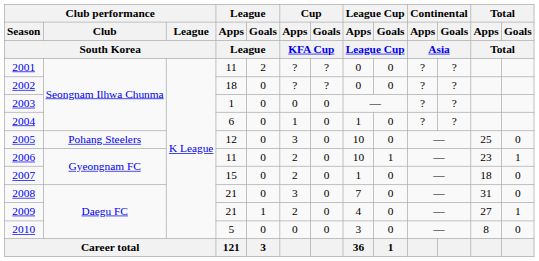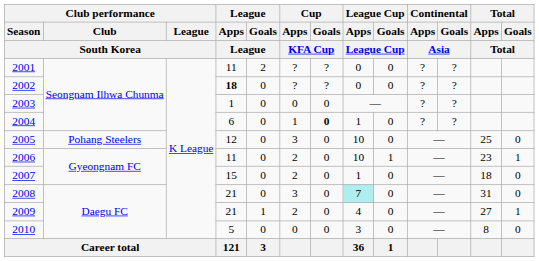(231, 85) normal -> (231, 85) bold
(327, 121) normal -> (327, 121) bold
(358, 193) no background -> (358, 193) paleturquoise background
